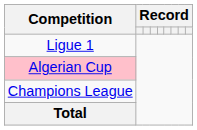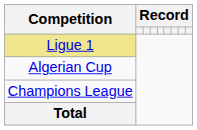(70, 45) no background -> (70, 45) khaki background
(70, 68) pink background -> (70, 68) no background
